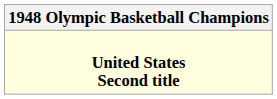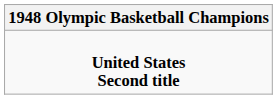(139, 71) lightyellow background -> (139, 71) no background
